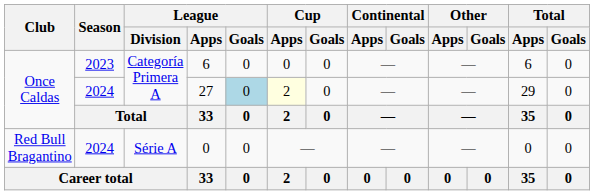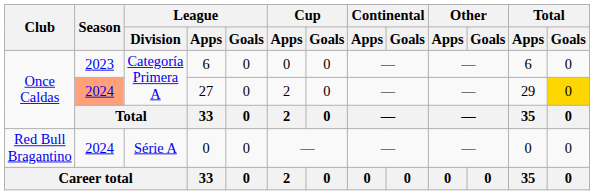(100, 91) no background -> (100, 91) lightsalmon background
(246, 91) lightblue background -> (246, 91) no background
(287, 91) lightyellow background -> (287, 91) no background
(568, 91) no background -> (568, 91) gold background
